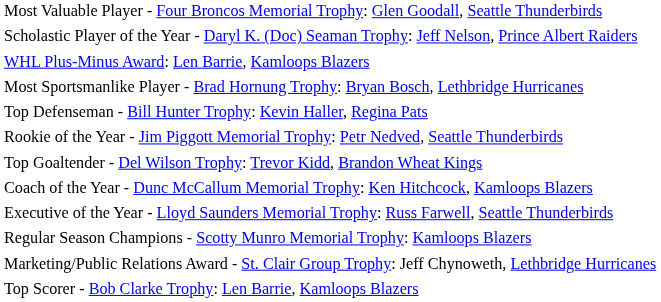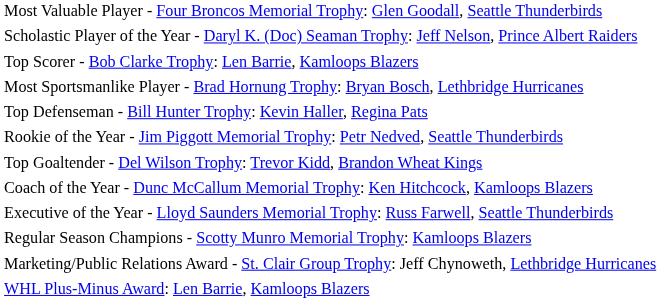(187, 61) WHL Plus-Minus Award: Len Barrie, Kamloops Blazers -> (211, 61) Top Scorer - Bob Clarke Trophy: Len Barrie, Kamloops Blazers
(211, 288) Top Scorer - Bob Clarke Trophy: Len Barrie, Kamloops Blazers -> (187, 288) WHL Plus-Minus Award: Len Barrie, Kamloops Blazers
